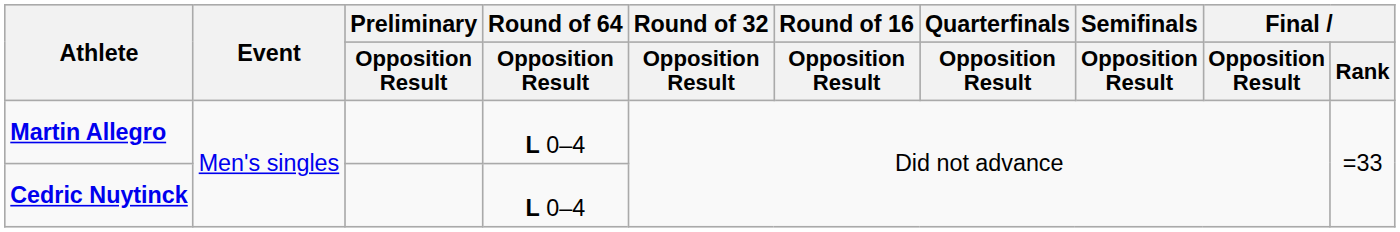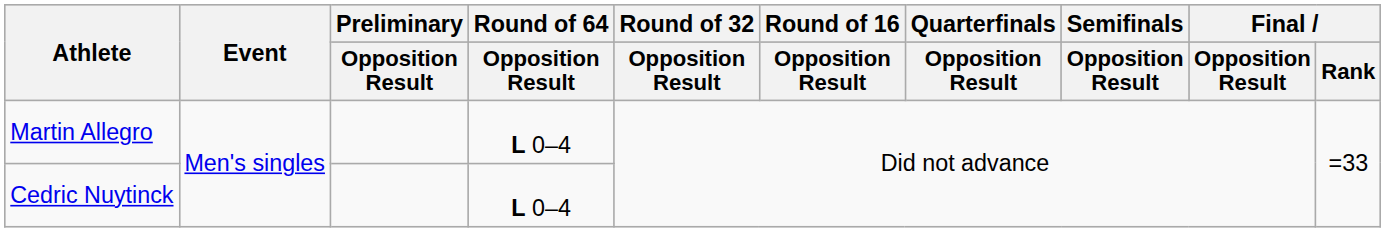(88, 133) bold -> (82, 133) normal
(99, 195) bold -> (92, 195) normal
